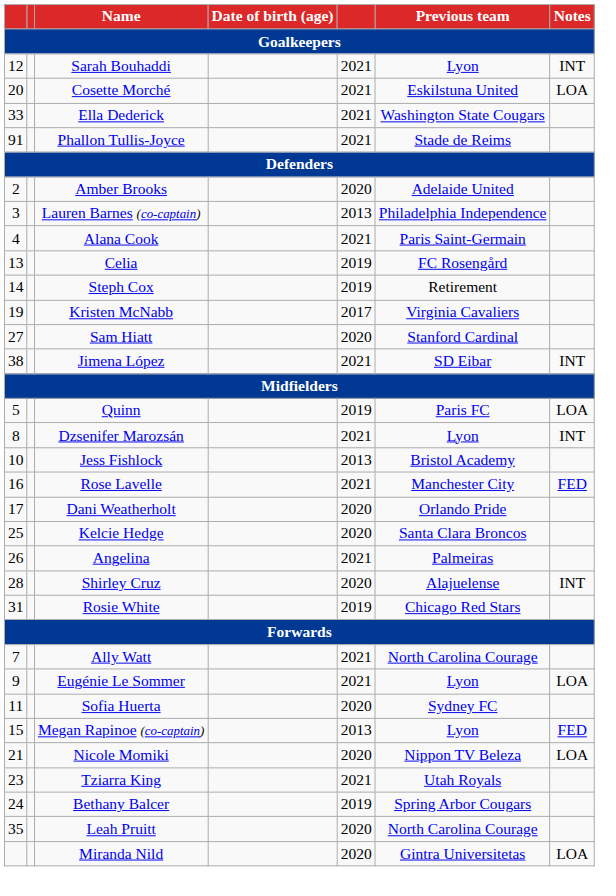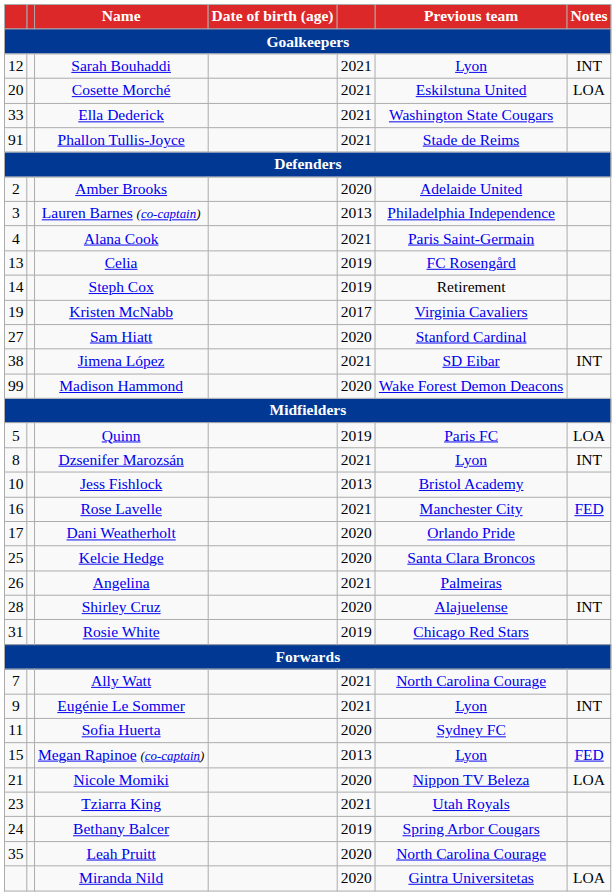+ row: (121, 386)
(572, 681) LOA -> (589, 705) INT
